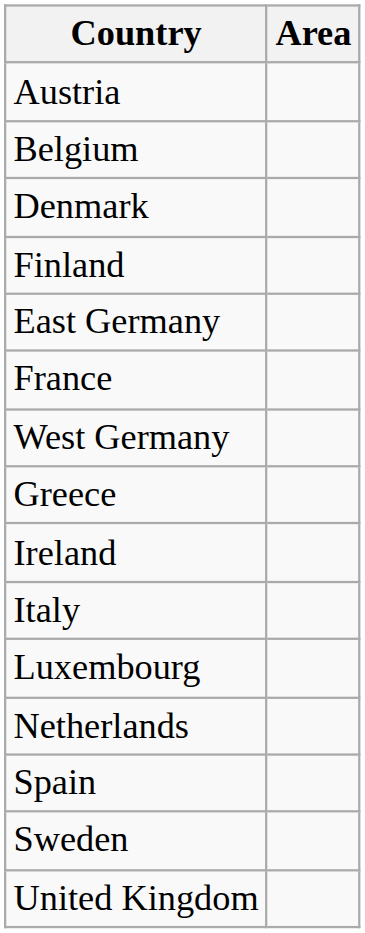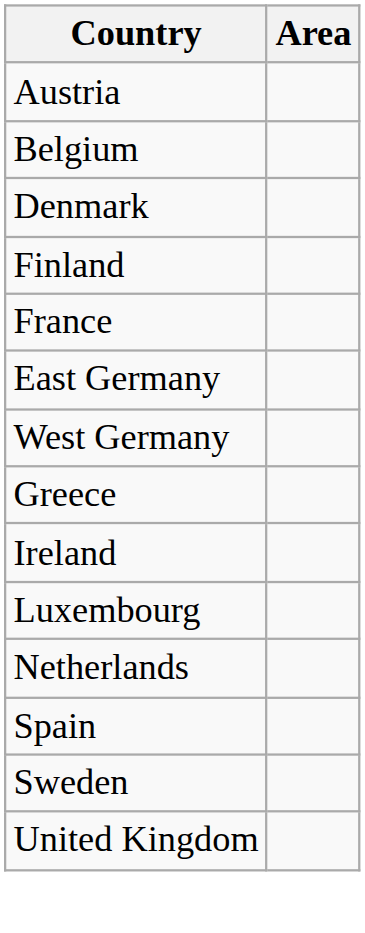rows swapped: (63, 379) <-> (117, 321)
- row: (47, 609)
